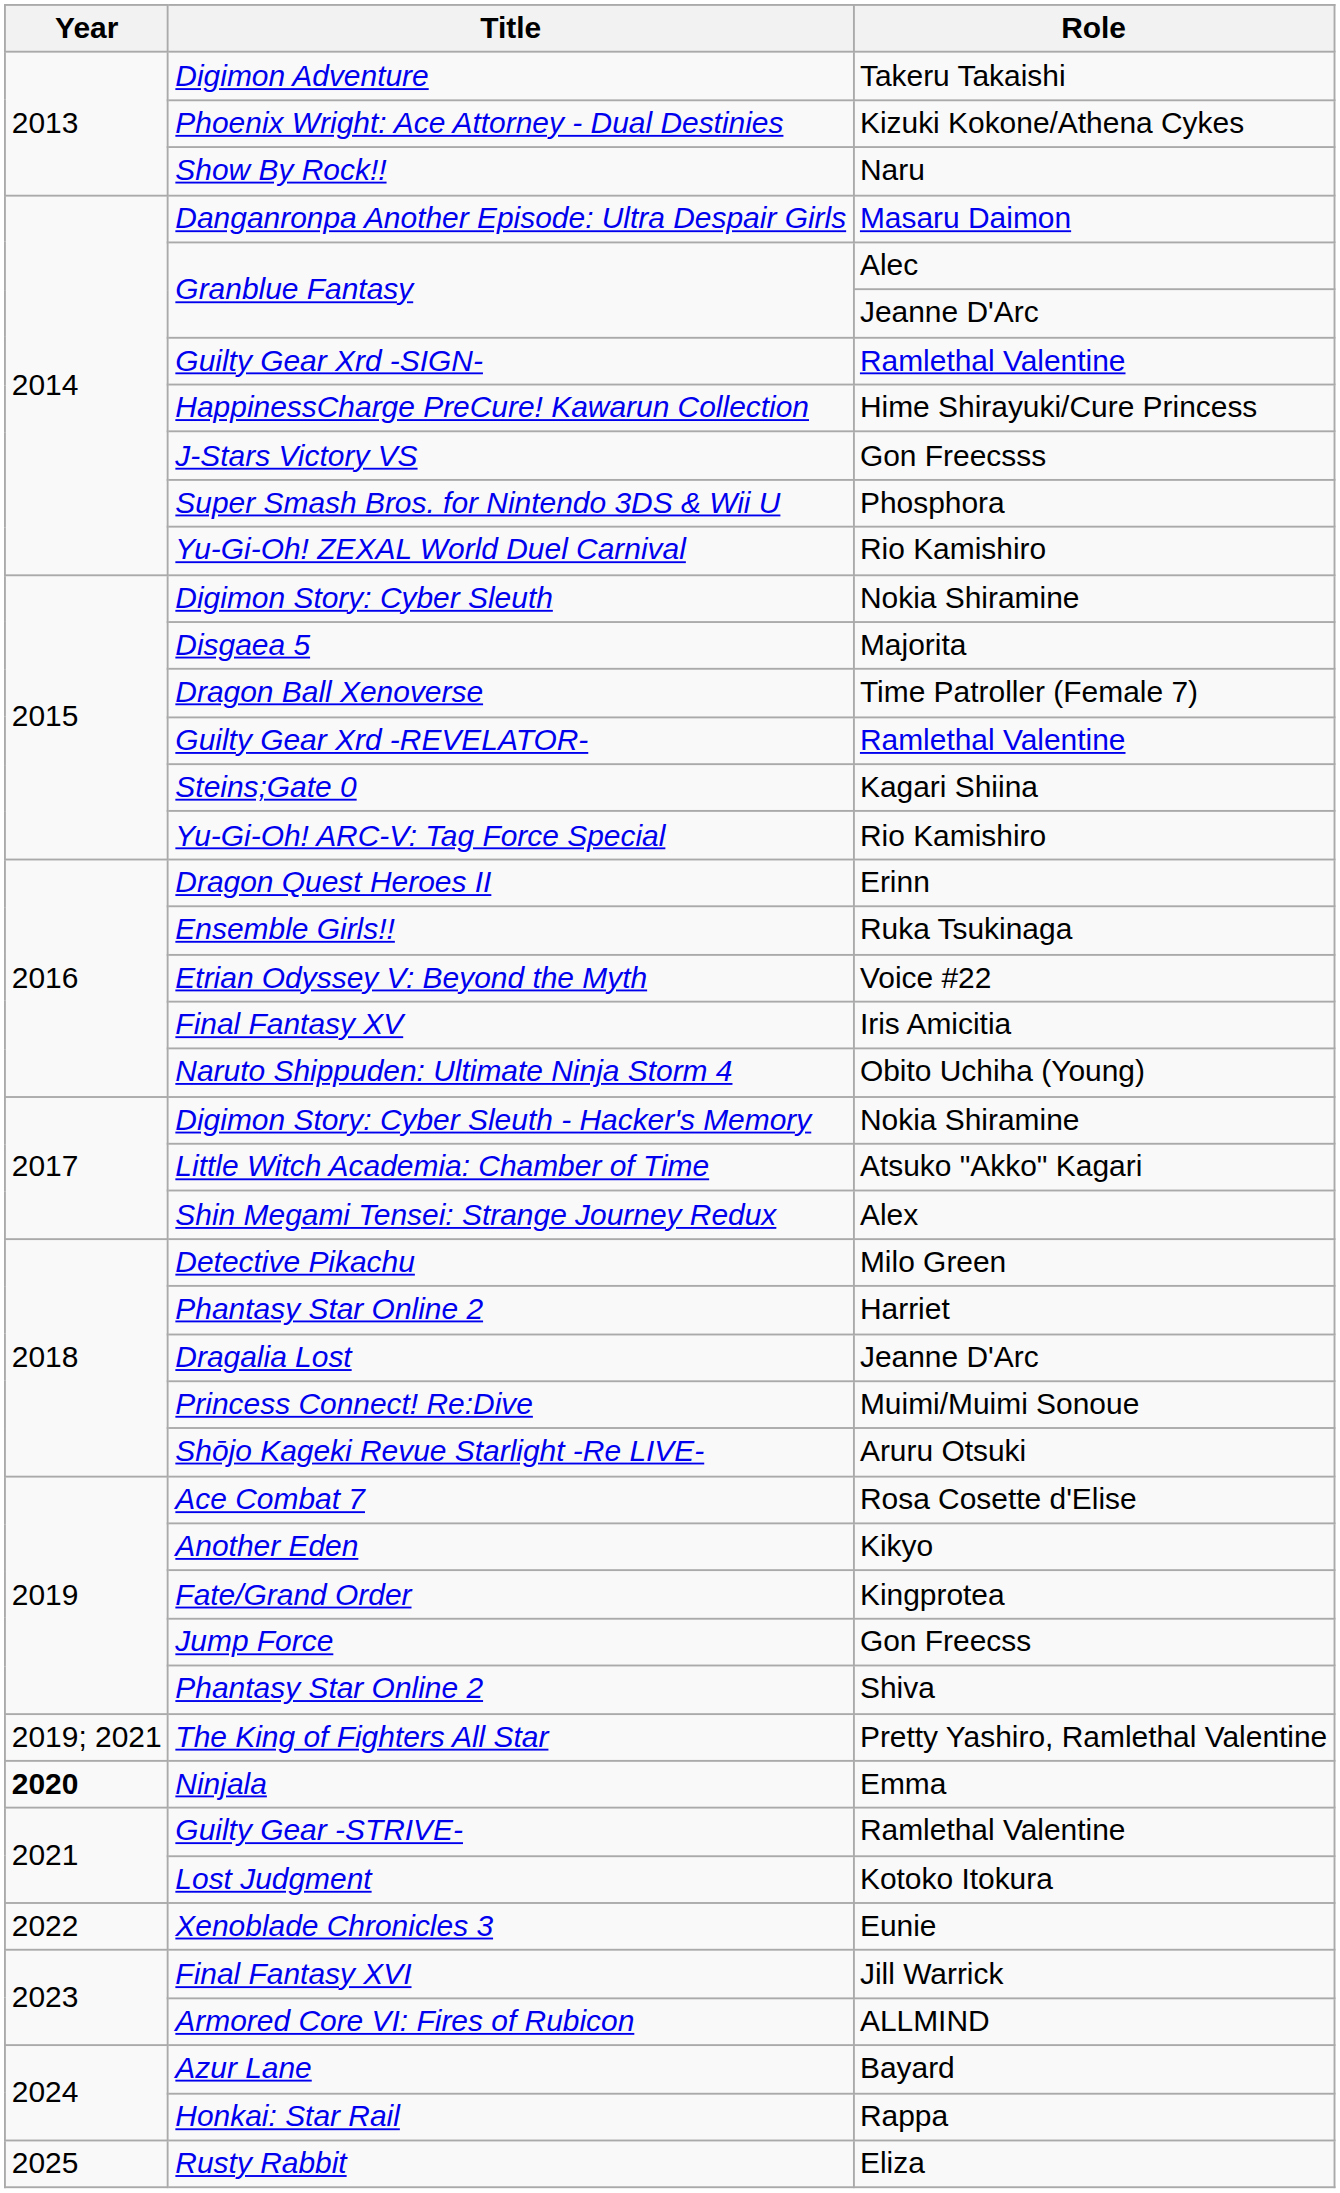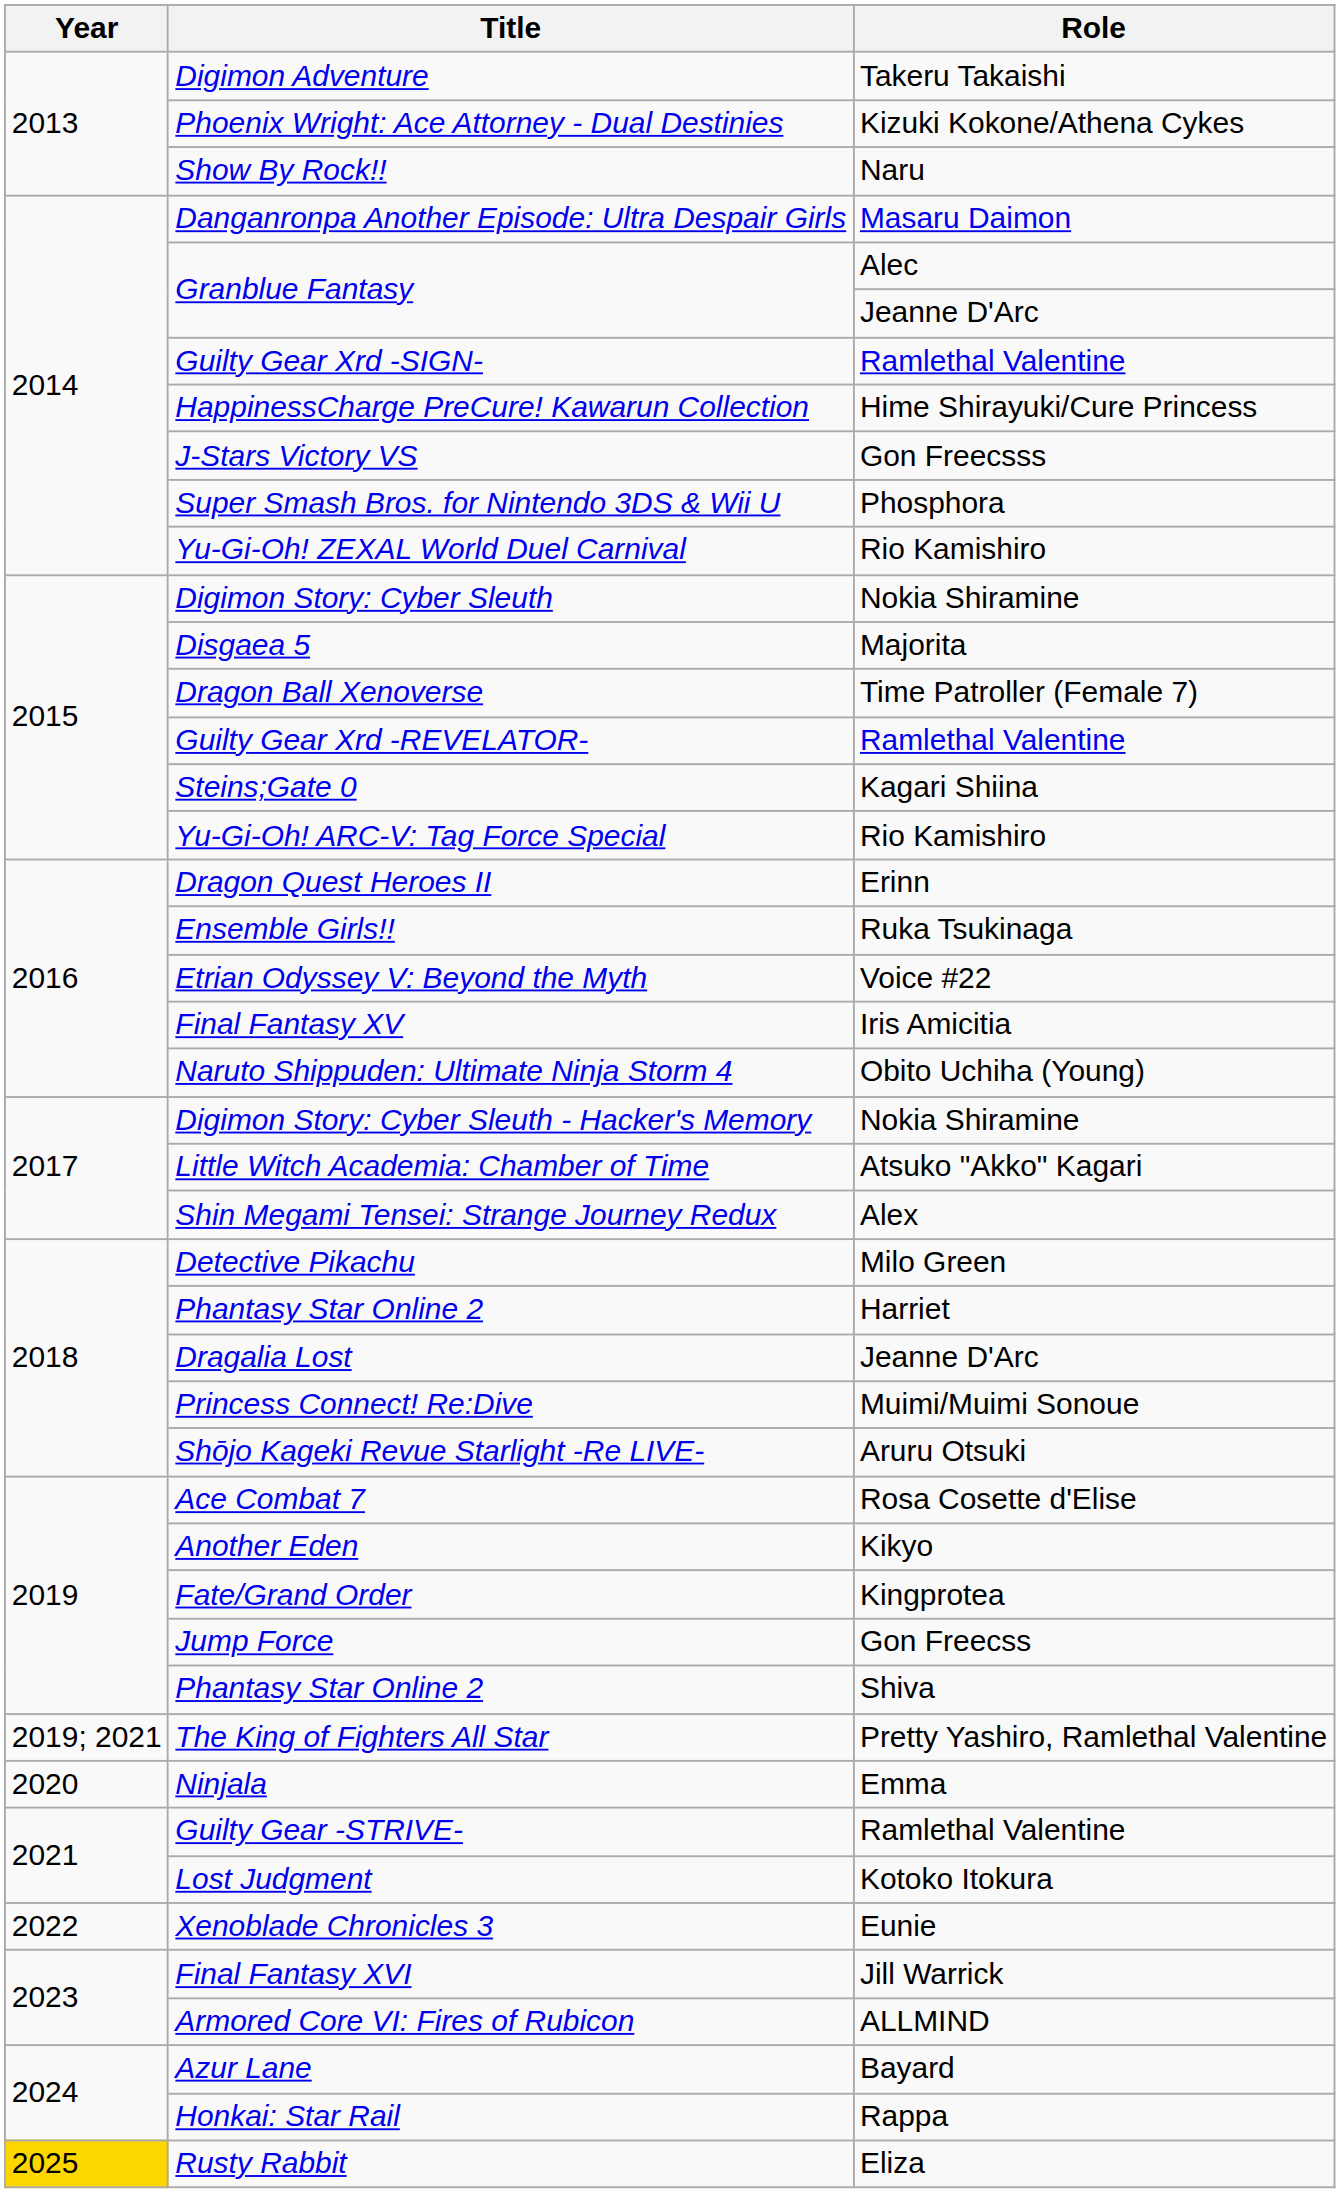(45, 1783) bold -> (45, 1783) normal
(45, 2163) no background -> (45, 2163) gold background
